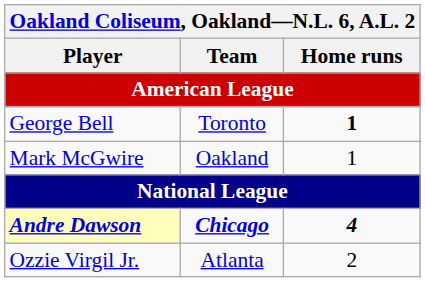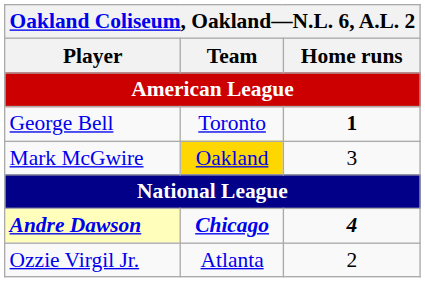(232, 157) no background -> (232, 157) gold background
(352, 157) 1 -> (352, 157) 3
